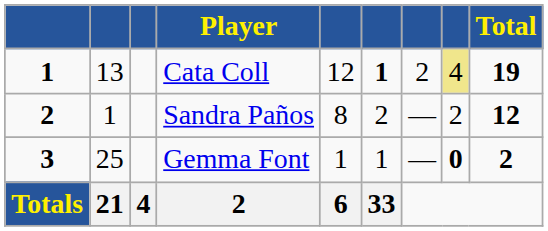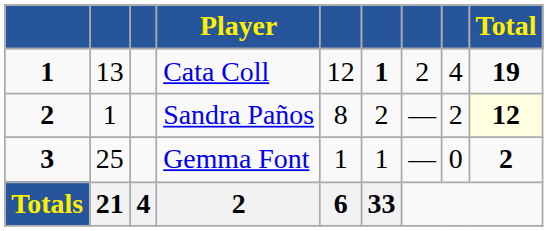(456, 70) khaki background -> (456, 70) no background
(506, 114) no background -> (506, 114) lightyellow background
(456, 159) bold -> (456, 159) normal
